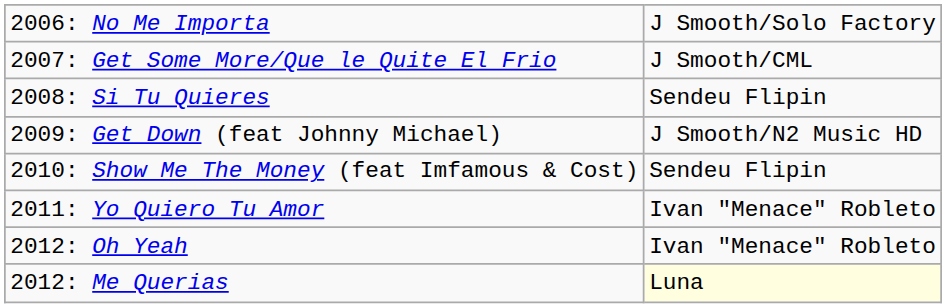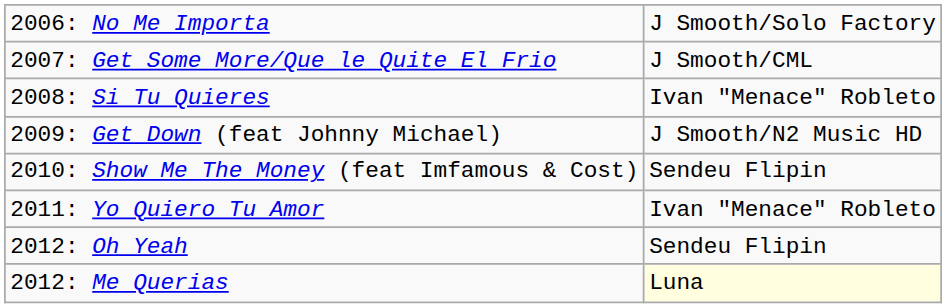(738, 98) Sendeu Flipin -> (792, 98) Ivan "Menace" Robleto
(792, 246) Ivan "Menace" Robleto -> (738, 246) Sendeu Flipin
